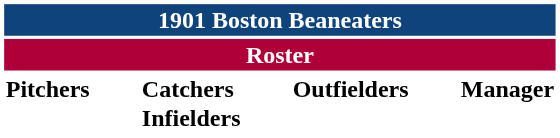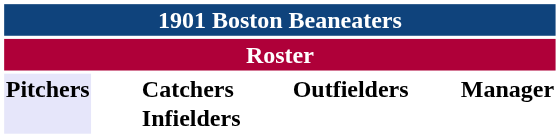(48, 89) no background -> (48, 89) lavender background
